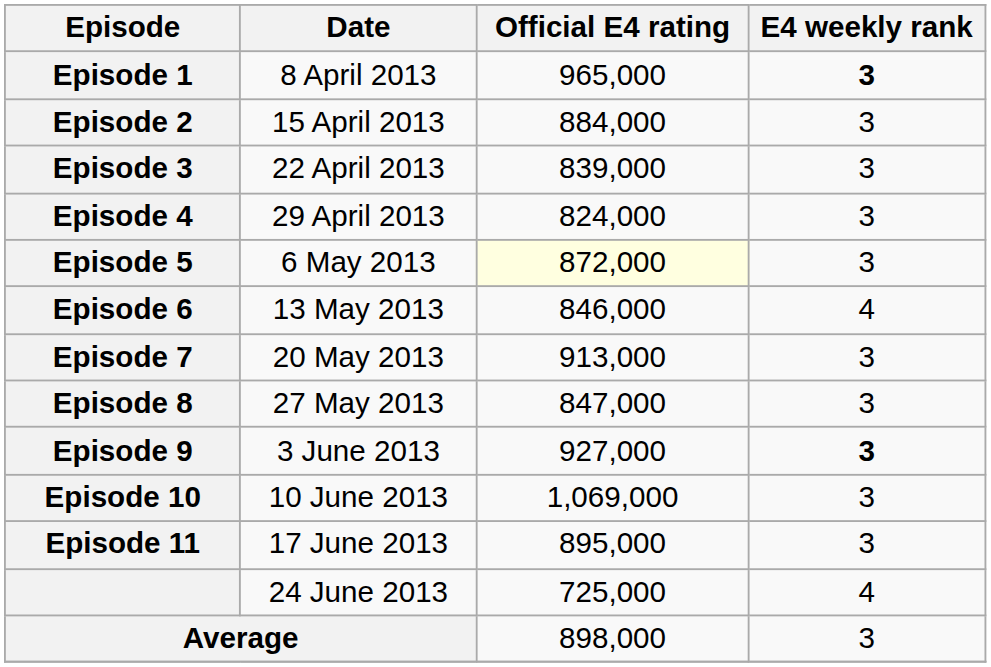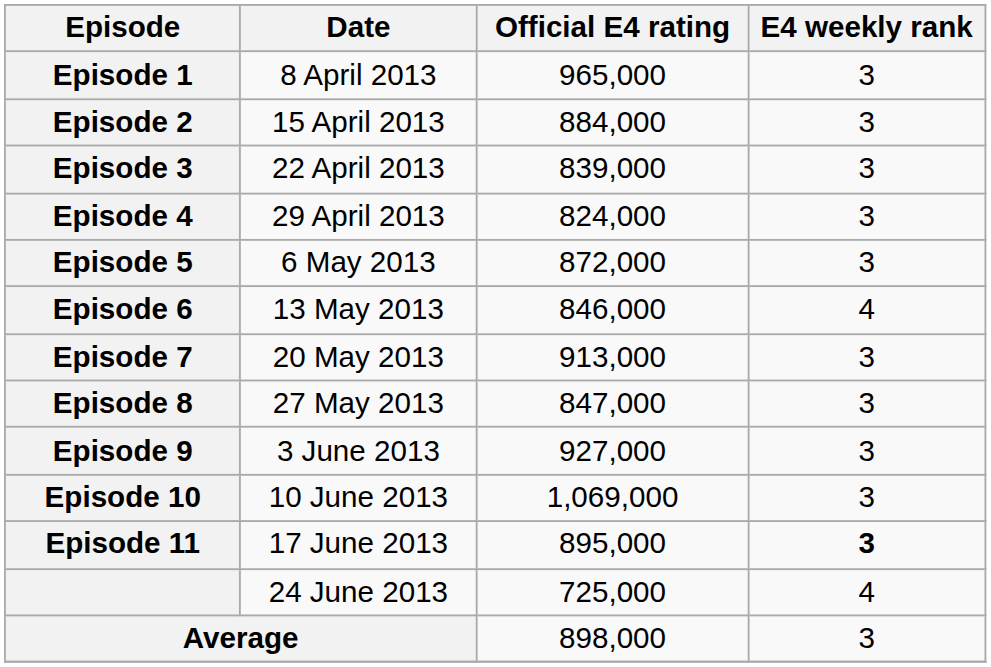(867, 74) bold -> (867, 74) normal
(613, 262) lightyellow background -> (613, 262) no background
(867, 450) bold -> (867, 450) normal
(867, 544) normal -> (867, 544) bold
